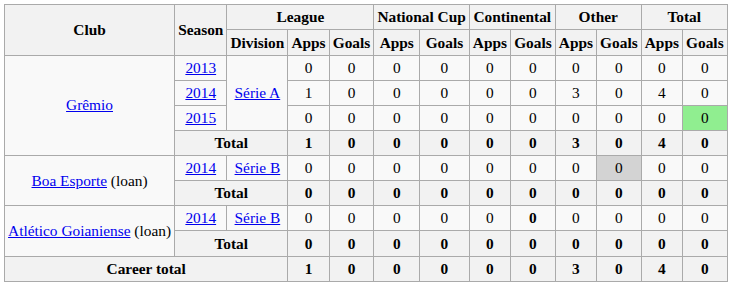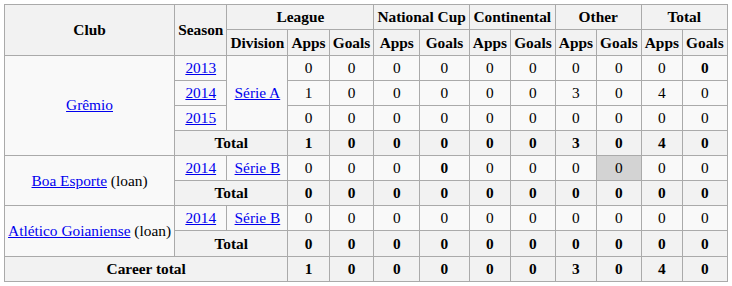(705, 67) normal -> (705, 67) bold
(705, 117) lightgreen background -> (705, 117) no background
(444, 168) normal -> (444, 168) bold
(533, 218) bold -> (533, 218) normal
